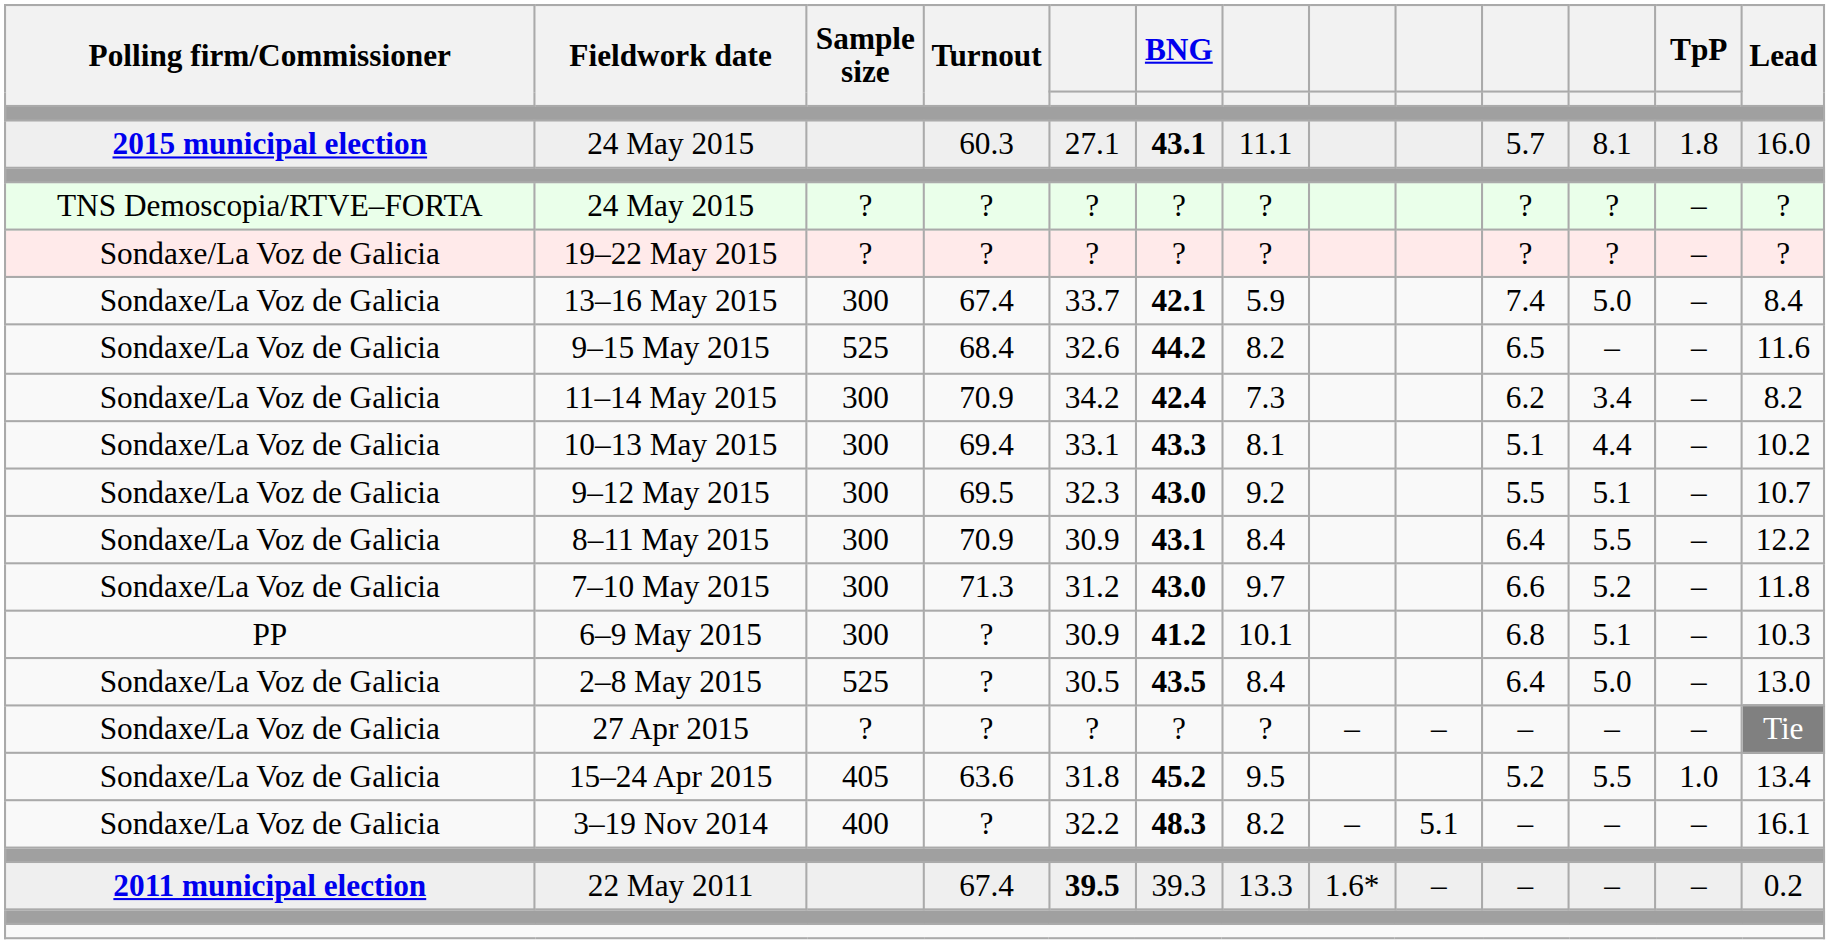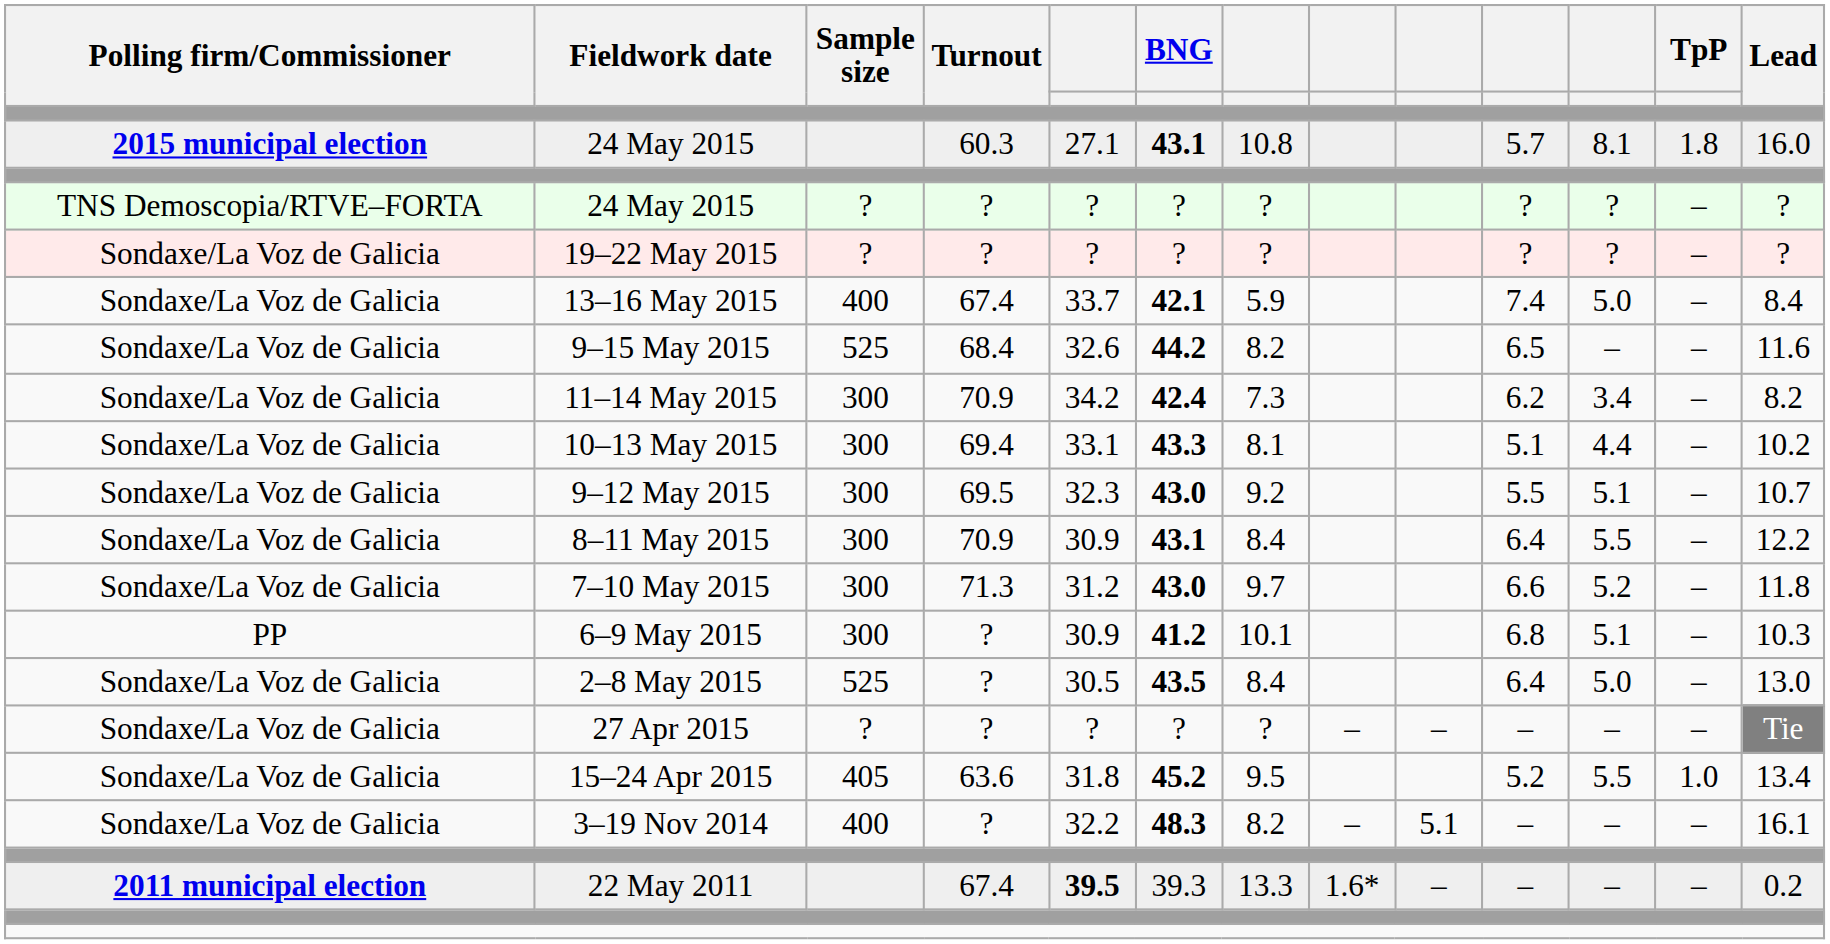(1265, 144) 11.1 -> (1265, 144) 10.8
(865, 301) 300 -> (865, 301) 400
